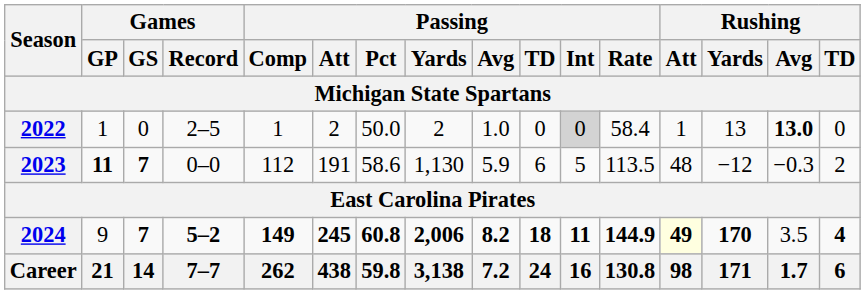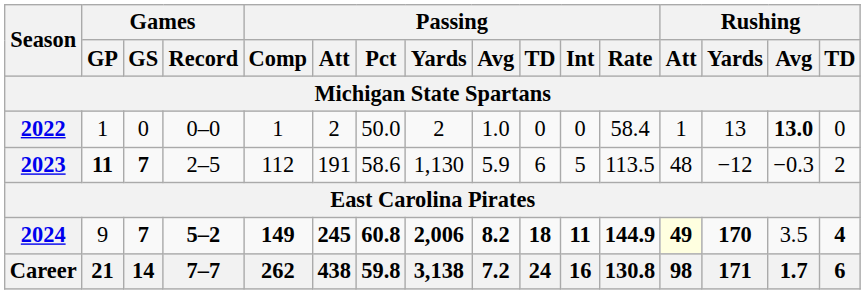(203, 128) 2–5 -> (203, 128) 0–0
(580, 128) lightgrey background -> (580, 128) no background
(203, 164) 0–0 -> (203, 164) 2–5
